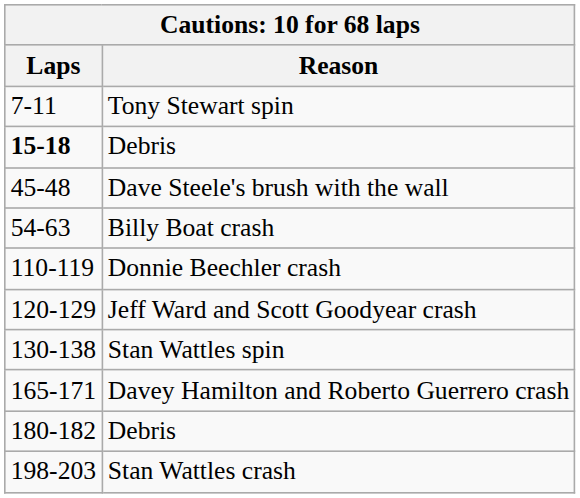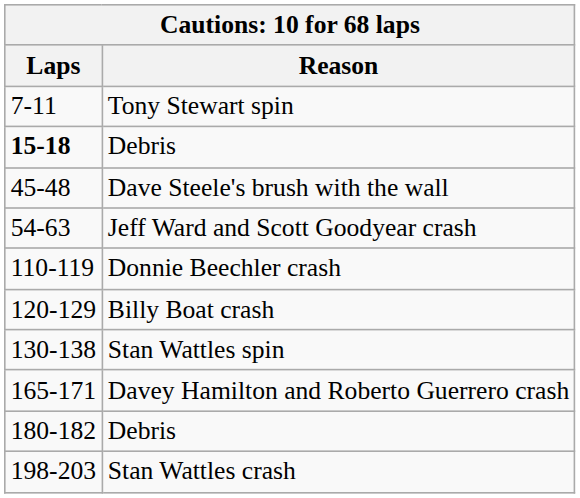(191, 227) Billy Boat crash -> (292, 227) Jeff Ward and Scott Goodyear crash
(292, 308) Jeff Ward and Scott Goodyear crash -> (191, 308) Billy Boat crash
